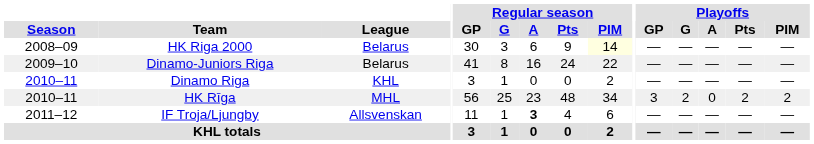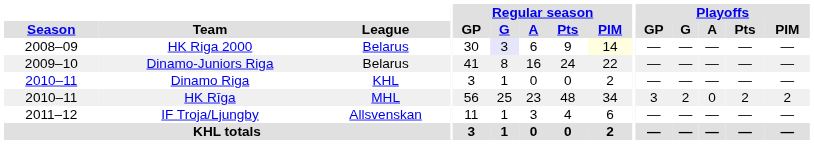(504, 46) no background -> (504, 46) lavender background
(533, 114) bold -> (533, 114) normal
